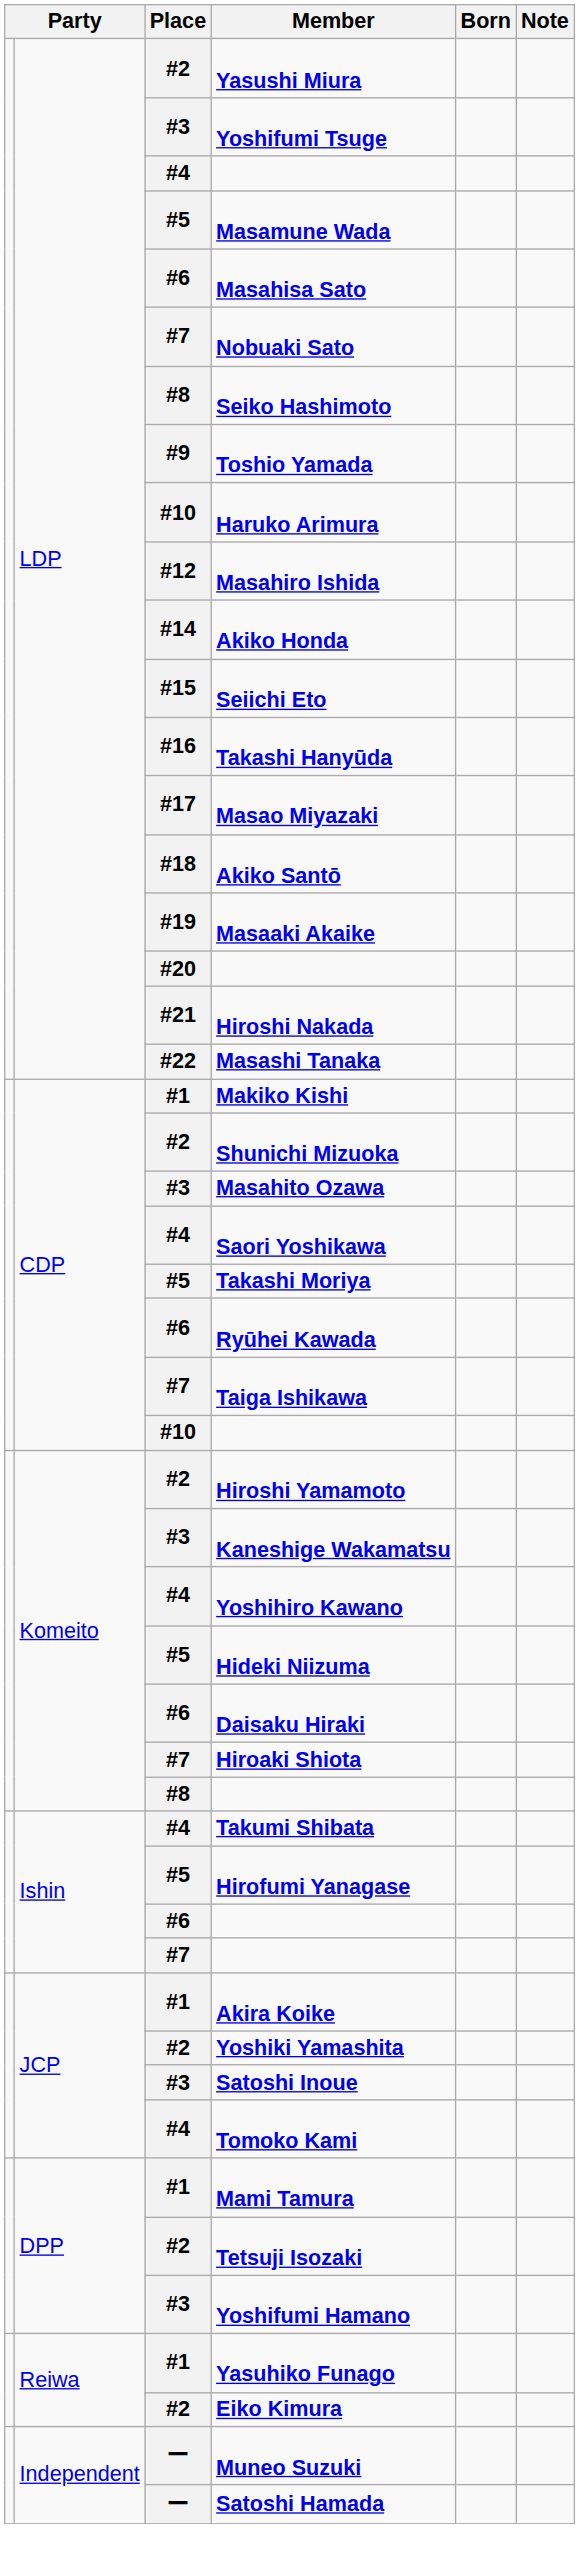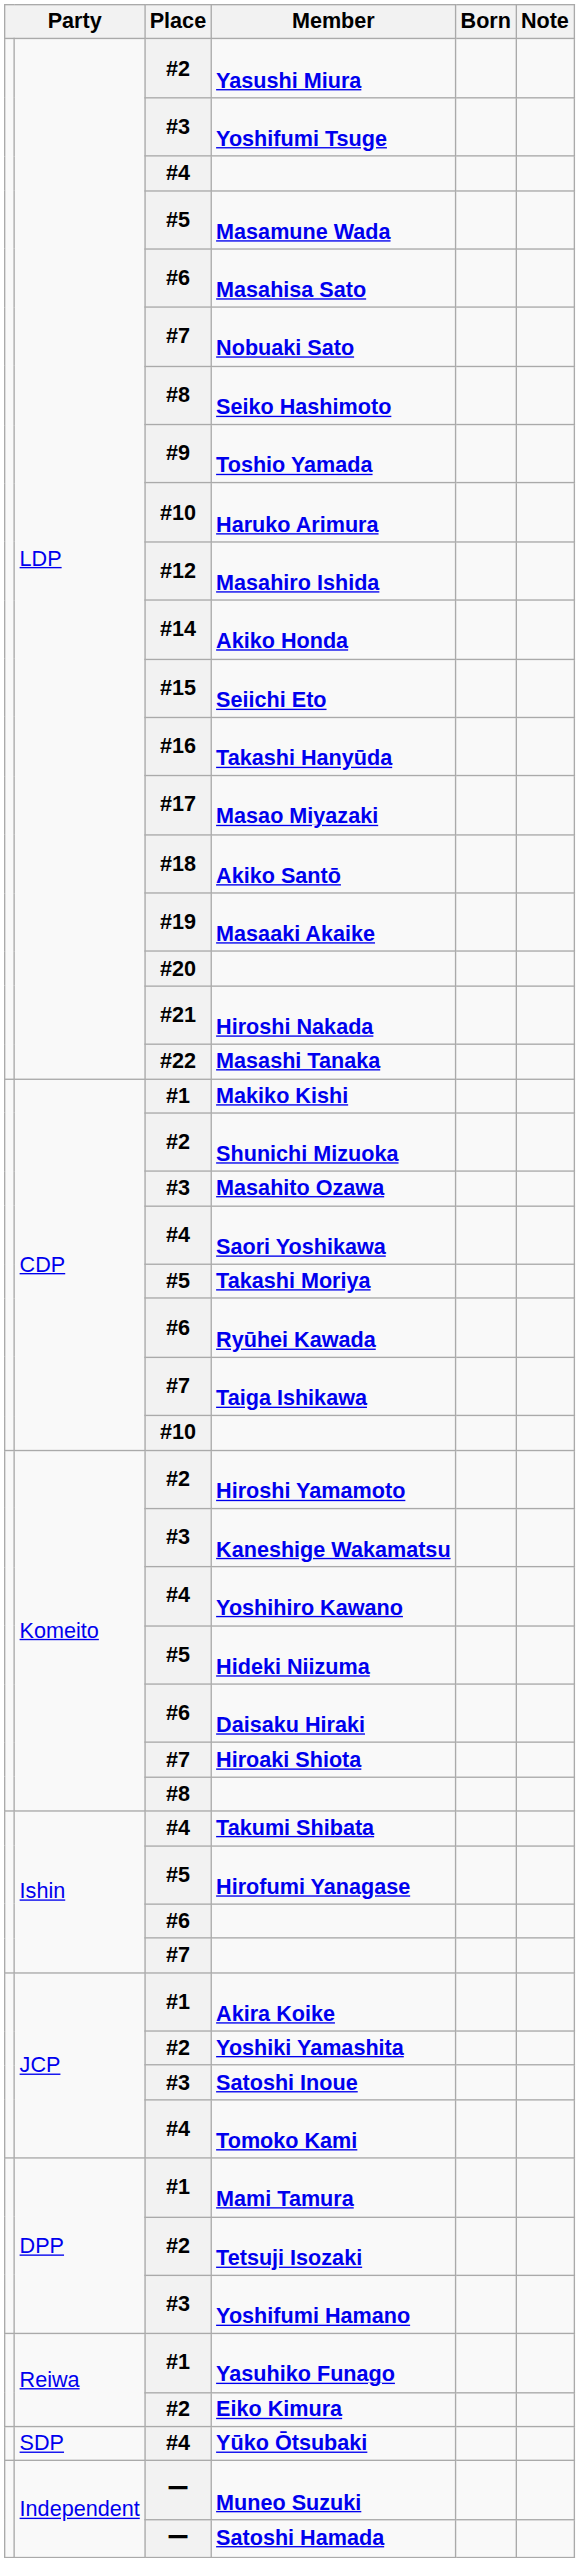+ row: (178, 2443)
